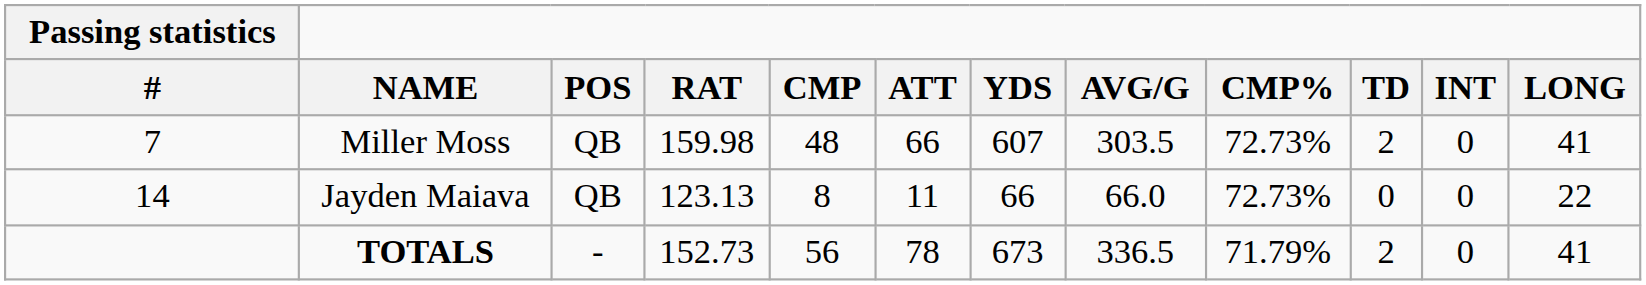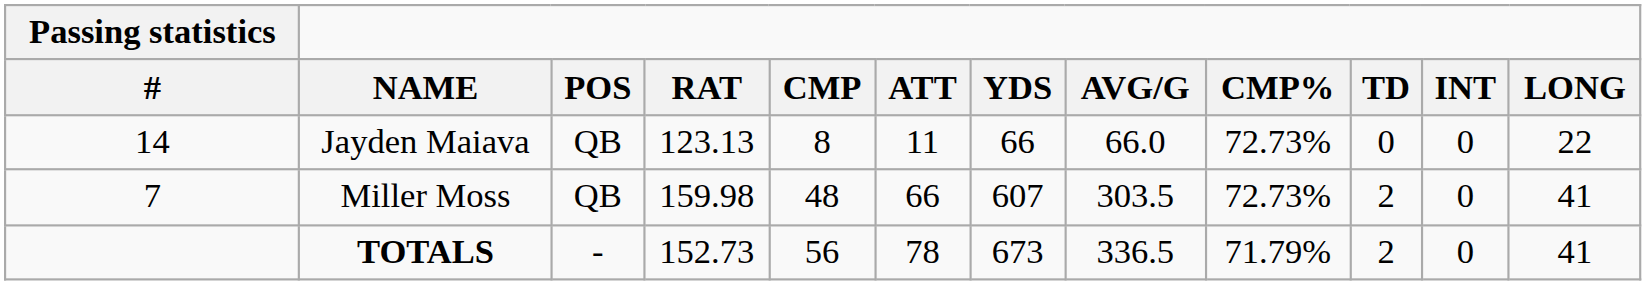rows swapped: (425, 141) <-> (425, 196)
